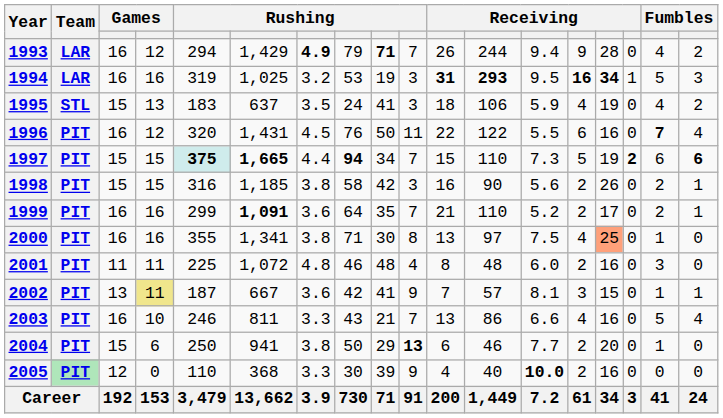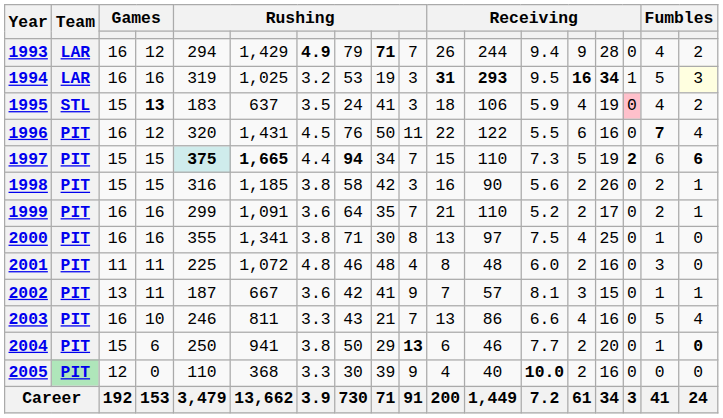(698, 79) no background -> (698, 79) lightyellow background
(155, 106) normal -> (155, 106) bold
(632, 106) no background -> (632, 106) pink background
(264, 213) bold -> (264, 213) normal
(609, 239) lightsalmon background -> (609, 239) no background
(155, 293) khaki background -> (155, 293) no background
(698, 346) normal -> (698, 346) bold
